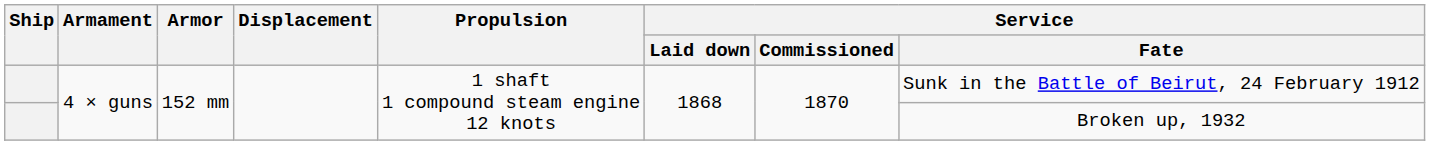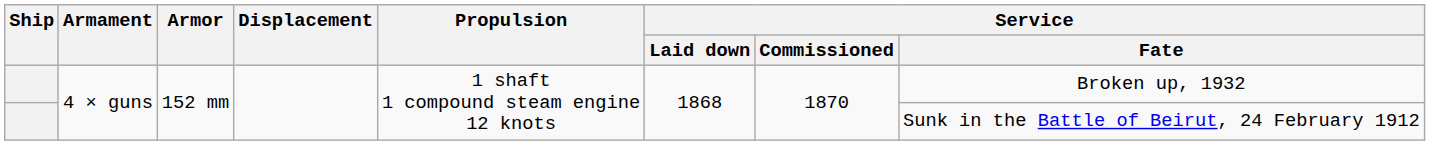(1161, 84) Sunk in the Battle of Beirut, 24 February 1912 -> (1161, 84) Broken up, 1932
(1161, 121) Broken up, 1932 -> (1161, 121) Sunk in the Battle of Beirut, 24 February 1912
